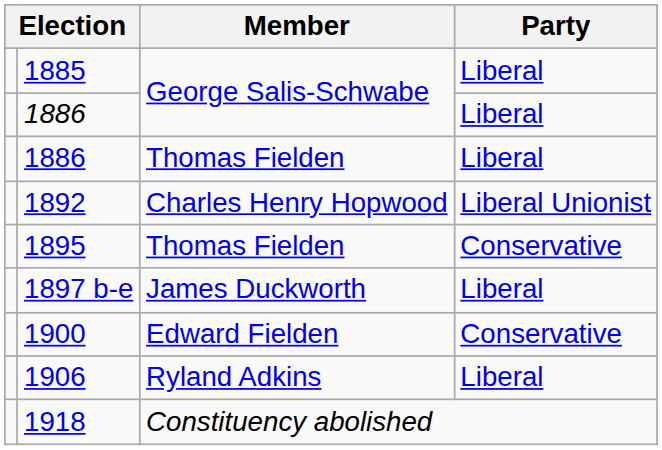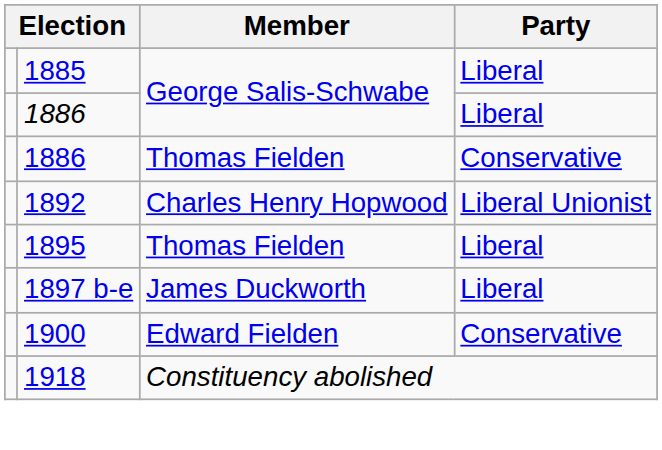(502, 158) Liberal -> (541, 158) Conservative
(541, 245) Conservative -> (502, 245) Liberal
- row: (55, 377)
